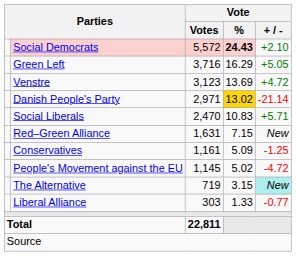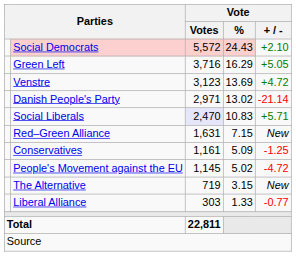(239, 47) bold -> (239, 47) normal
(239, 99) gold background -> (239, 99) no background
(207, 116) no background -> (207, 116) lavender background
(278, 185) paleturquoise background -> (278, 185) no background
